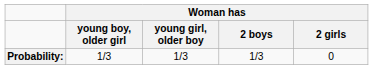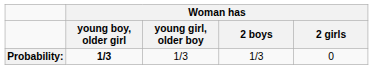(104, 56) normal -> (104, 56) bold
